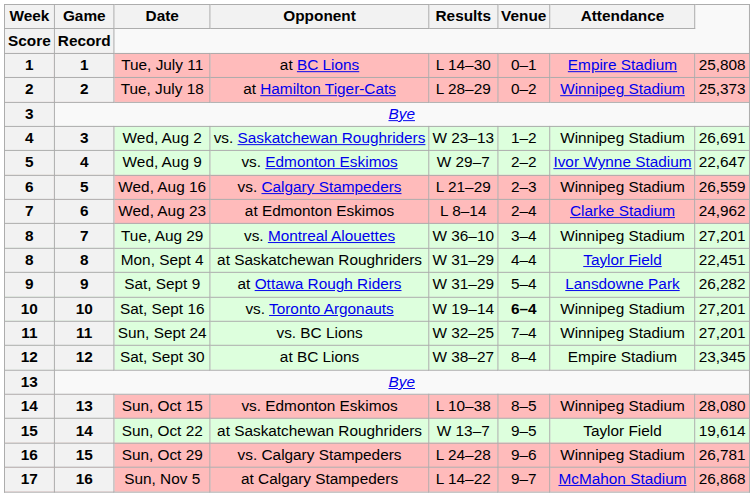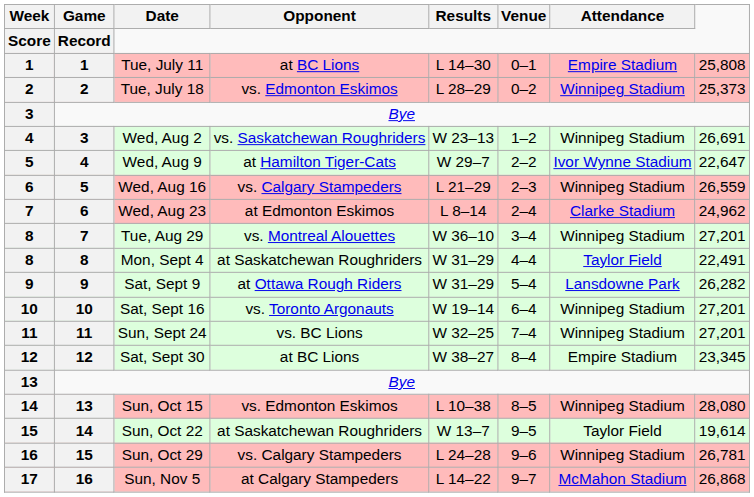(320, 89) at Hamilton Tiger-Cats -> (320, 89) vs. Edmonton Eskimos
(320, 162) vs. Edmonton Eskimos -> (320, 162) at Hamilton Tiger-Cats
(722, 260) 22,451 -> (722, 260) 22,491
(524, 308) bold -> (524, 308) normal
